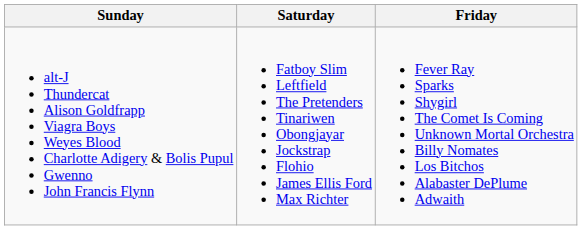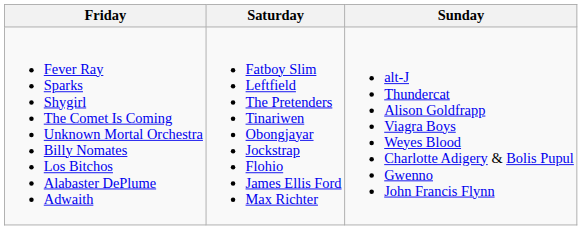columns swapped: (476, 15) <-> (121, 15)
